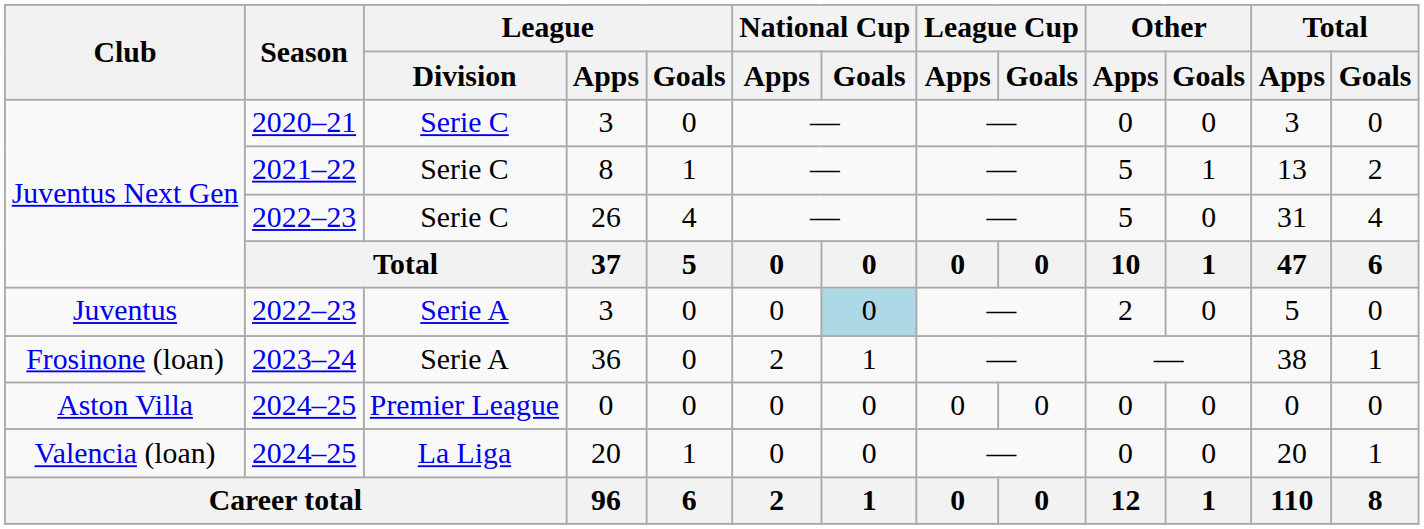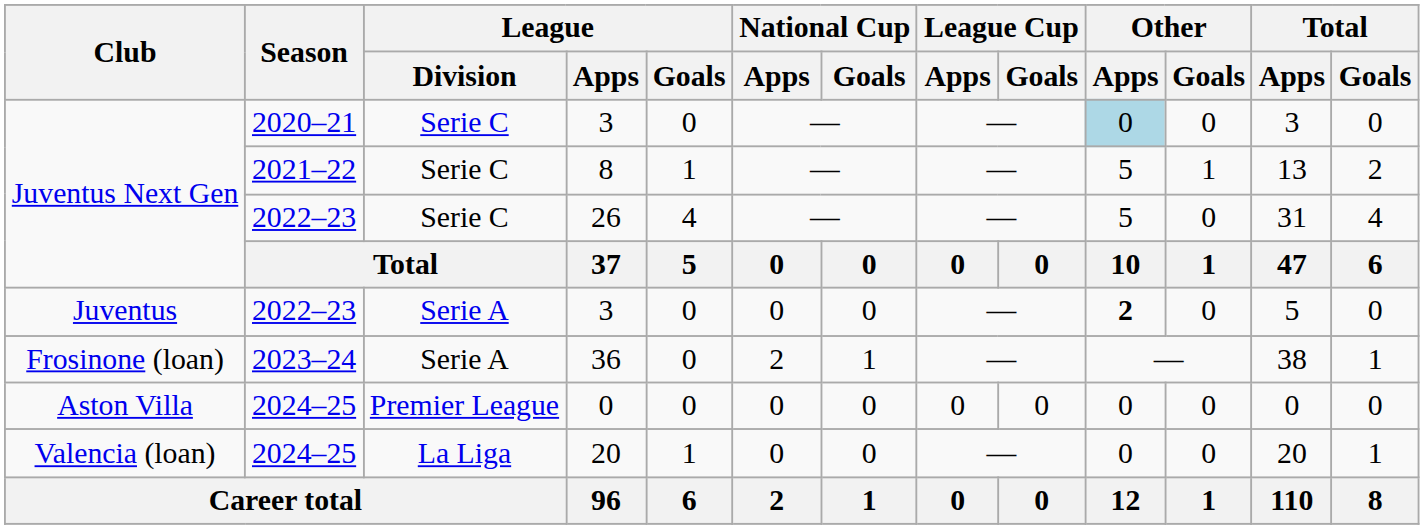(1125, 122) no background -> (1125, 122) lightblue background
(869, 311) lightblue background -> (869, 311) no background
(1125, 311) normal -> (1125, 311) bold
